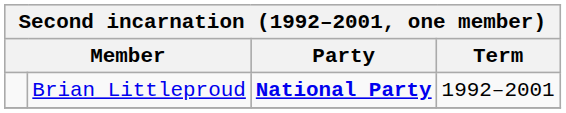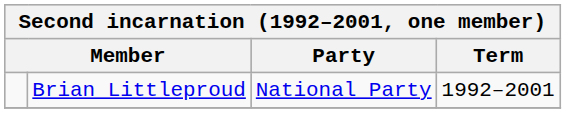(344, 90) bold -> (344, 90) normal
